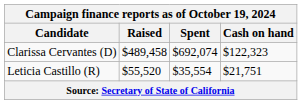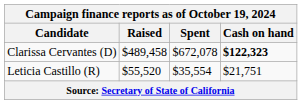(195, 52) $692,074 -> (195, 52) $672,078
(246, 52) normal -> (246, 52) bold
